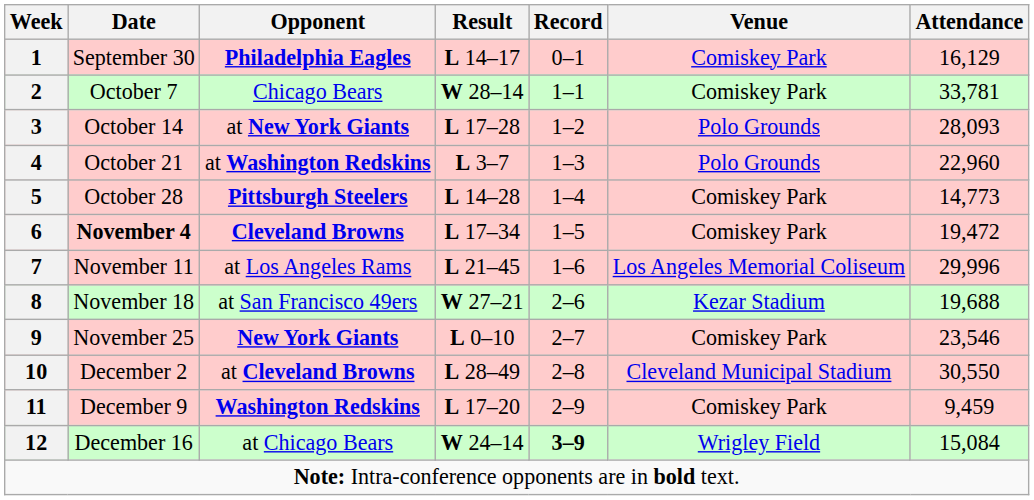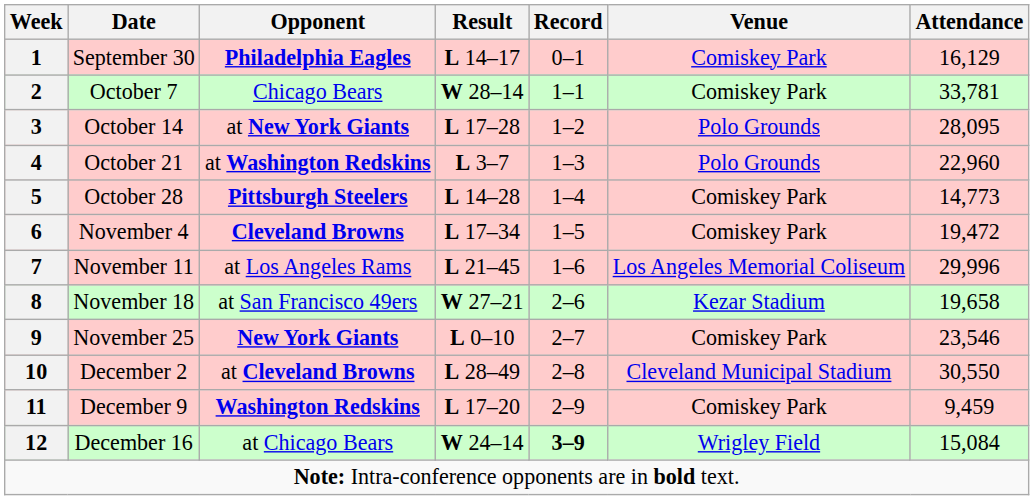(969, 127) 28,093 -> (969, 127) 28,095
(134, 232) bold -> (134, 232) normal
(969, 302) 19,688 -> (969, 302) 19,658
